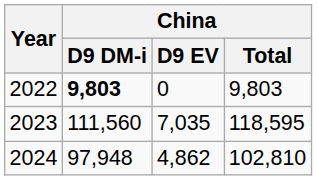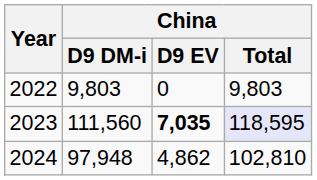(94, 89) bold -> (94, 89) normal
(184, 123) normal -> (184, 123) bold
(267, 123) no background -> (267, 123) lavender background
